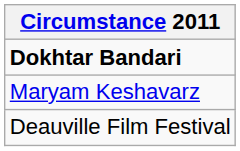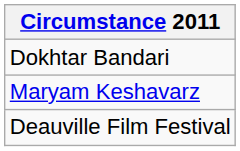(96, 57) bold -> (90, 57) normal
